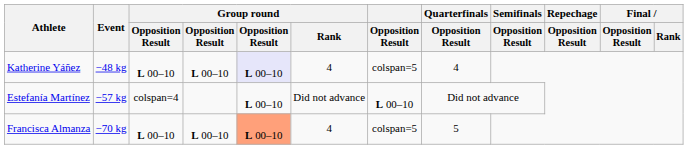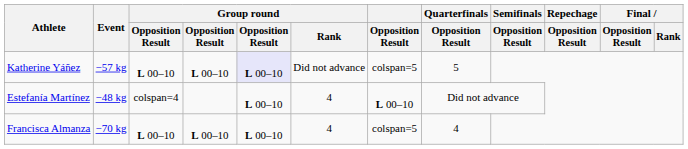(111, 67) −48 kg -> (111, 67) −57 kg
(329, 67) 4 -> (329, 67) Did not advance
(456, 67) 4 -> (456, 67) 5
(111, 98) −57 kg -> (111, 98) −48 kg
(329, 98) Did not advance -> (329, 98) 4
(264, 136) lightsalmon background -> (264, 136) no background
(456, 129) 5 -> (456, 129) 4
